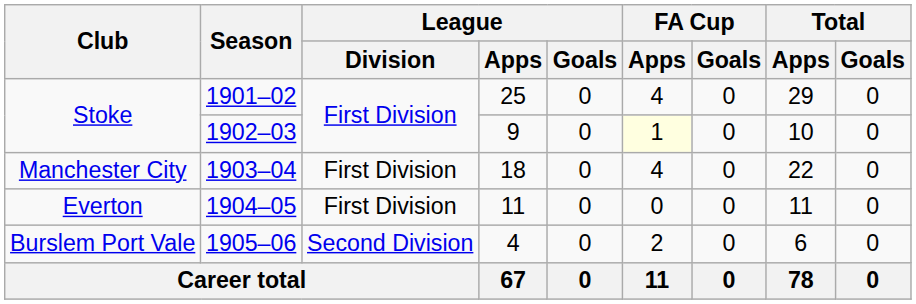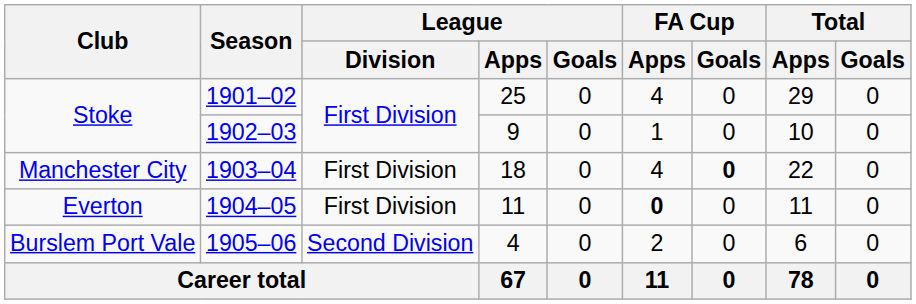(657, 133) lightyellow background -> (657, 133) no background
(729, 170) normal -> (729, 170) bold
(657, 206) normal -> (657, 206) bold
